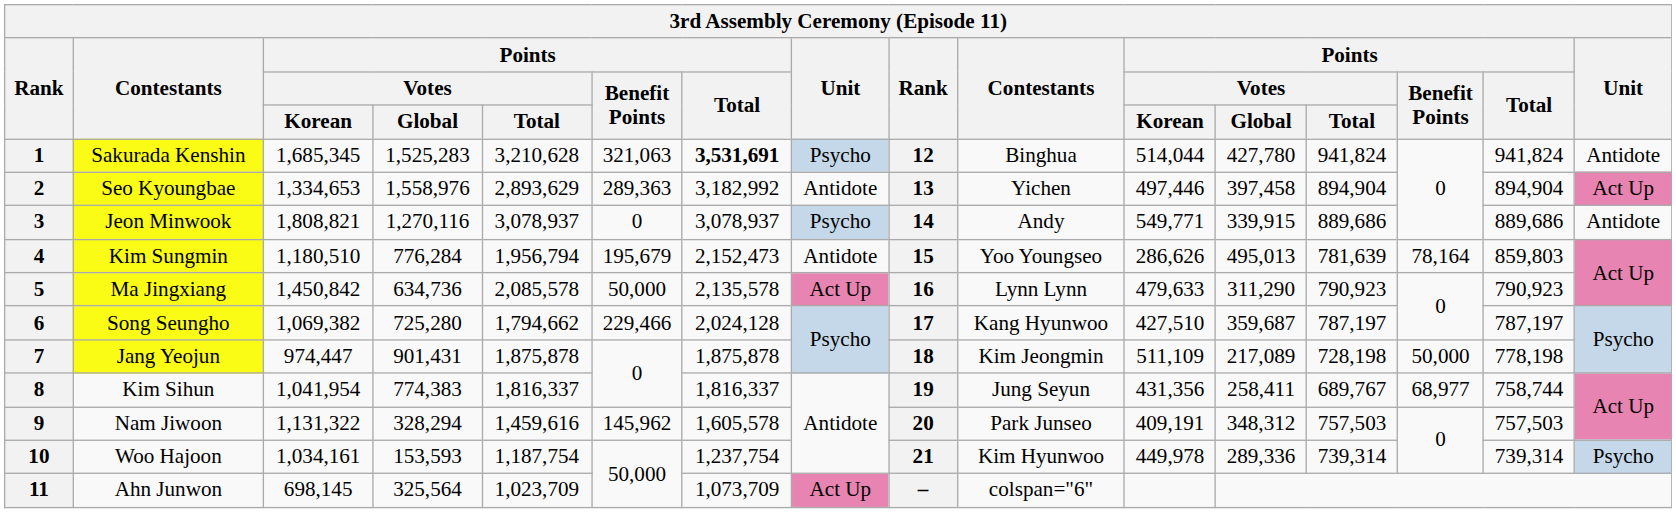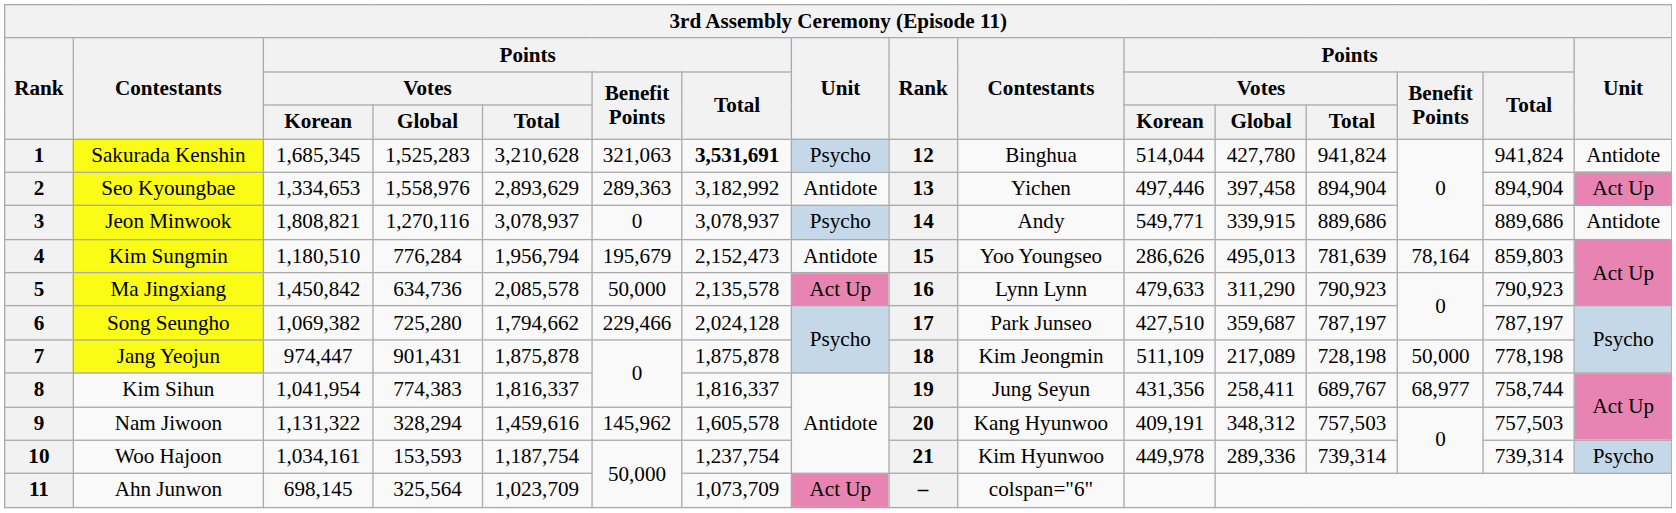(1041, 322) Kang Hyunwoo -> (1041, 322) Park Junseo
(1041, 423) Park Junseo -> (1041, 423) Kang Hyunwoo
